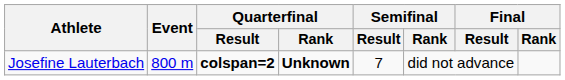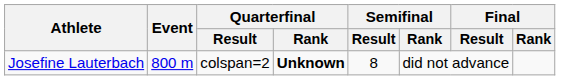(238, 63) bold -> (235, 63) normal
(379, 63) 7 -> (374, 63) 8
